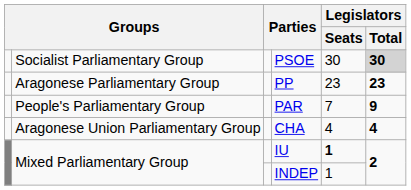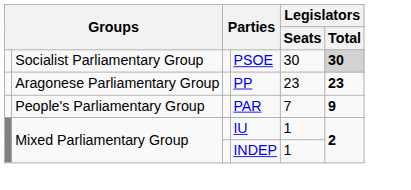- row: (290, 128)
(329, 151) bold -> (287, 128) normal
